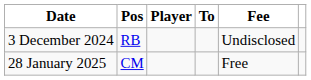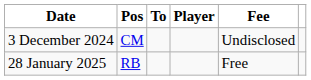columns swapped: (171, 16) <-> (207, 16)
(130, 39) RB -> (132, 39) CM
(132, 63) CM -> (130, 63) RB
